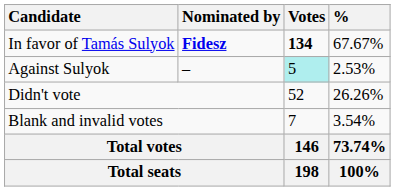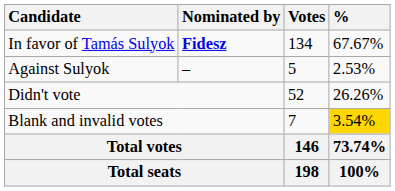(300, 43) bold -> (300, 43) normal
(292, 69) paleturquoise background -> (292, 69) no background
(354, 120) no background -> (354, 120) gold background
